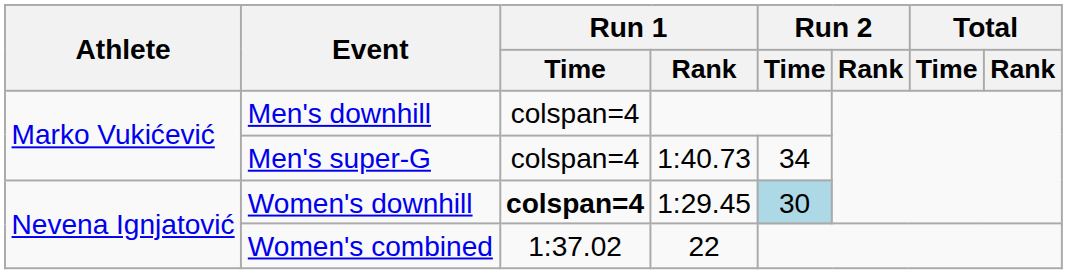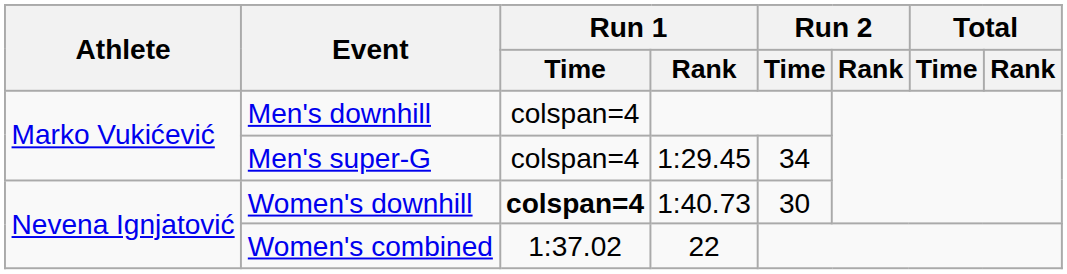(704, 158) 1:40.73 -> (704, 158) 1:29.45
(704, 202) 1:29.45 -> (704, 202) 1:40.73
(795, 202) lightblue background -> (795, 202) no background
